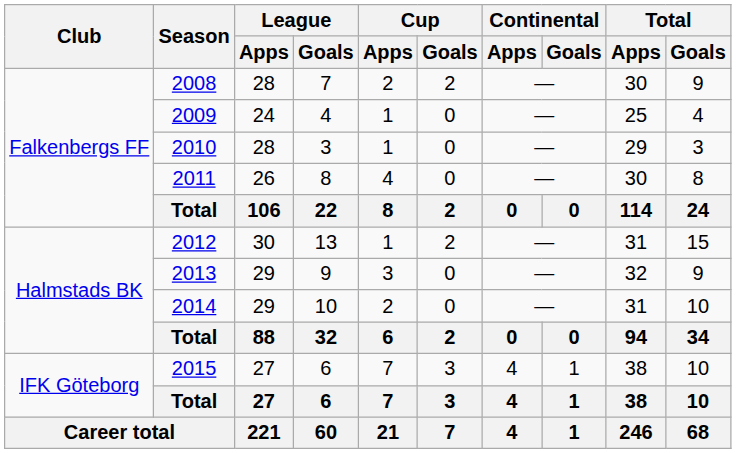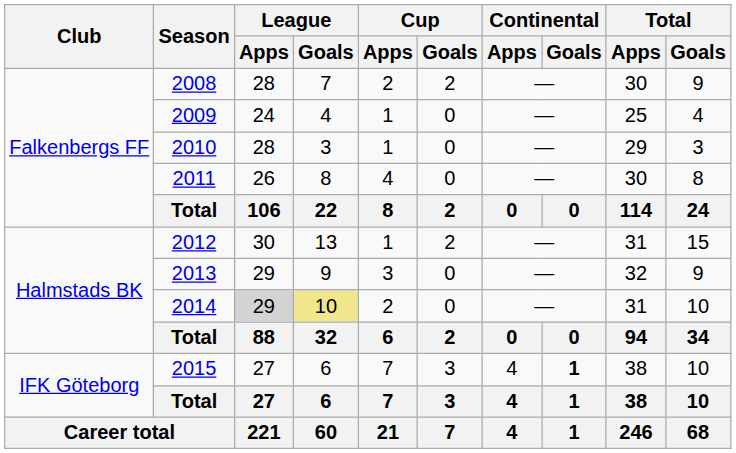(264, 305) no background -> (264, 305) lightgrey background
(326, 305) no background -> (326, 305) khaki background
(574, 369) normal -> (574, 369) bold
